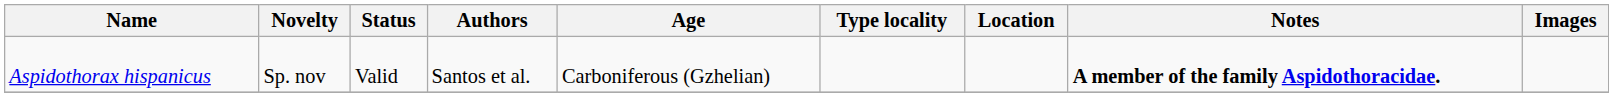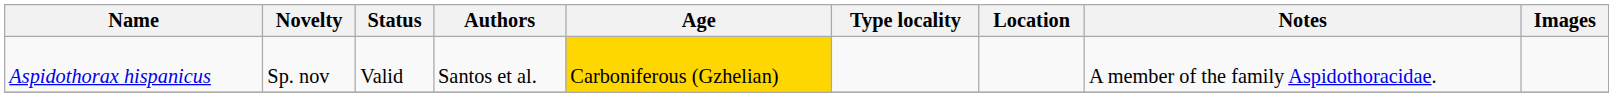(666, 75) no background -> (674, 75) gold background
(1257, 75) bold -> (1263, 75) normal
